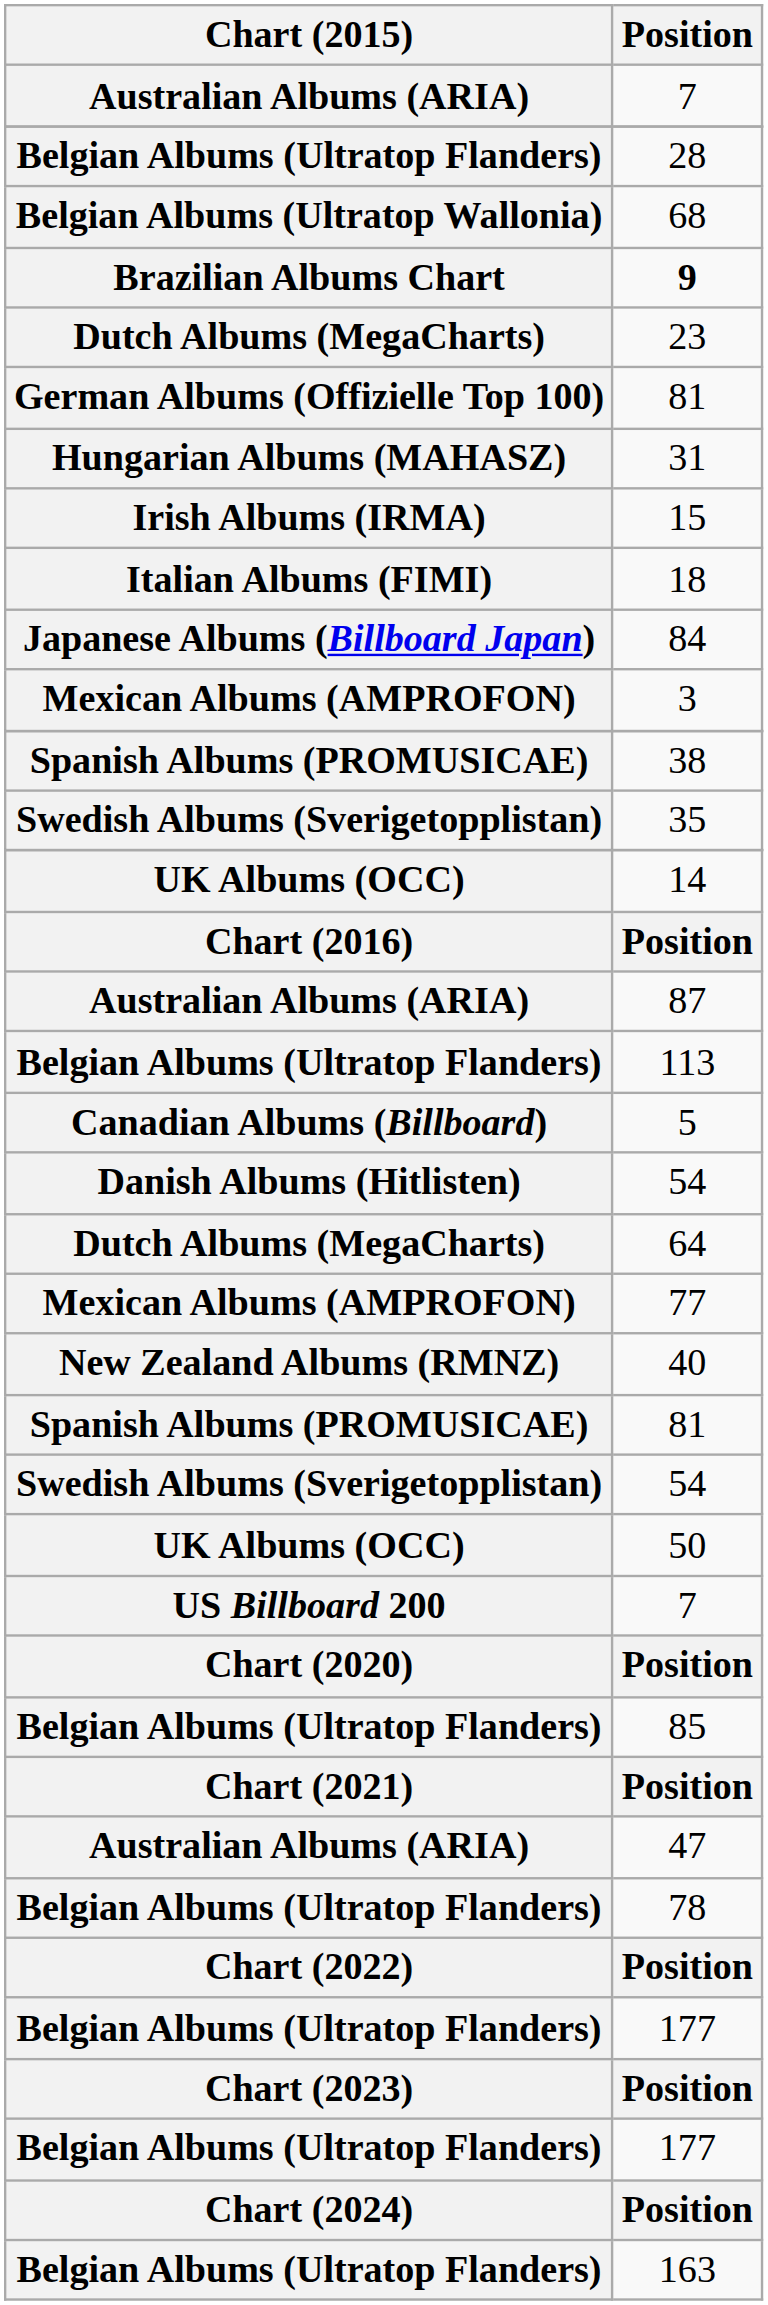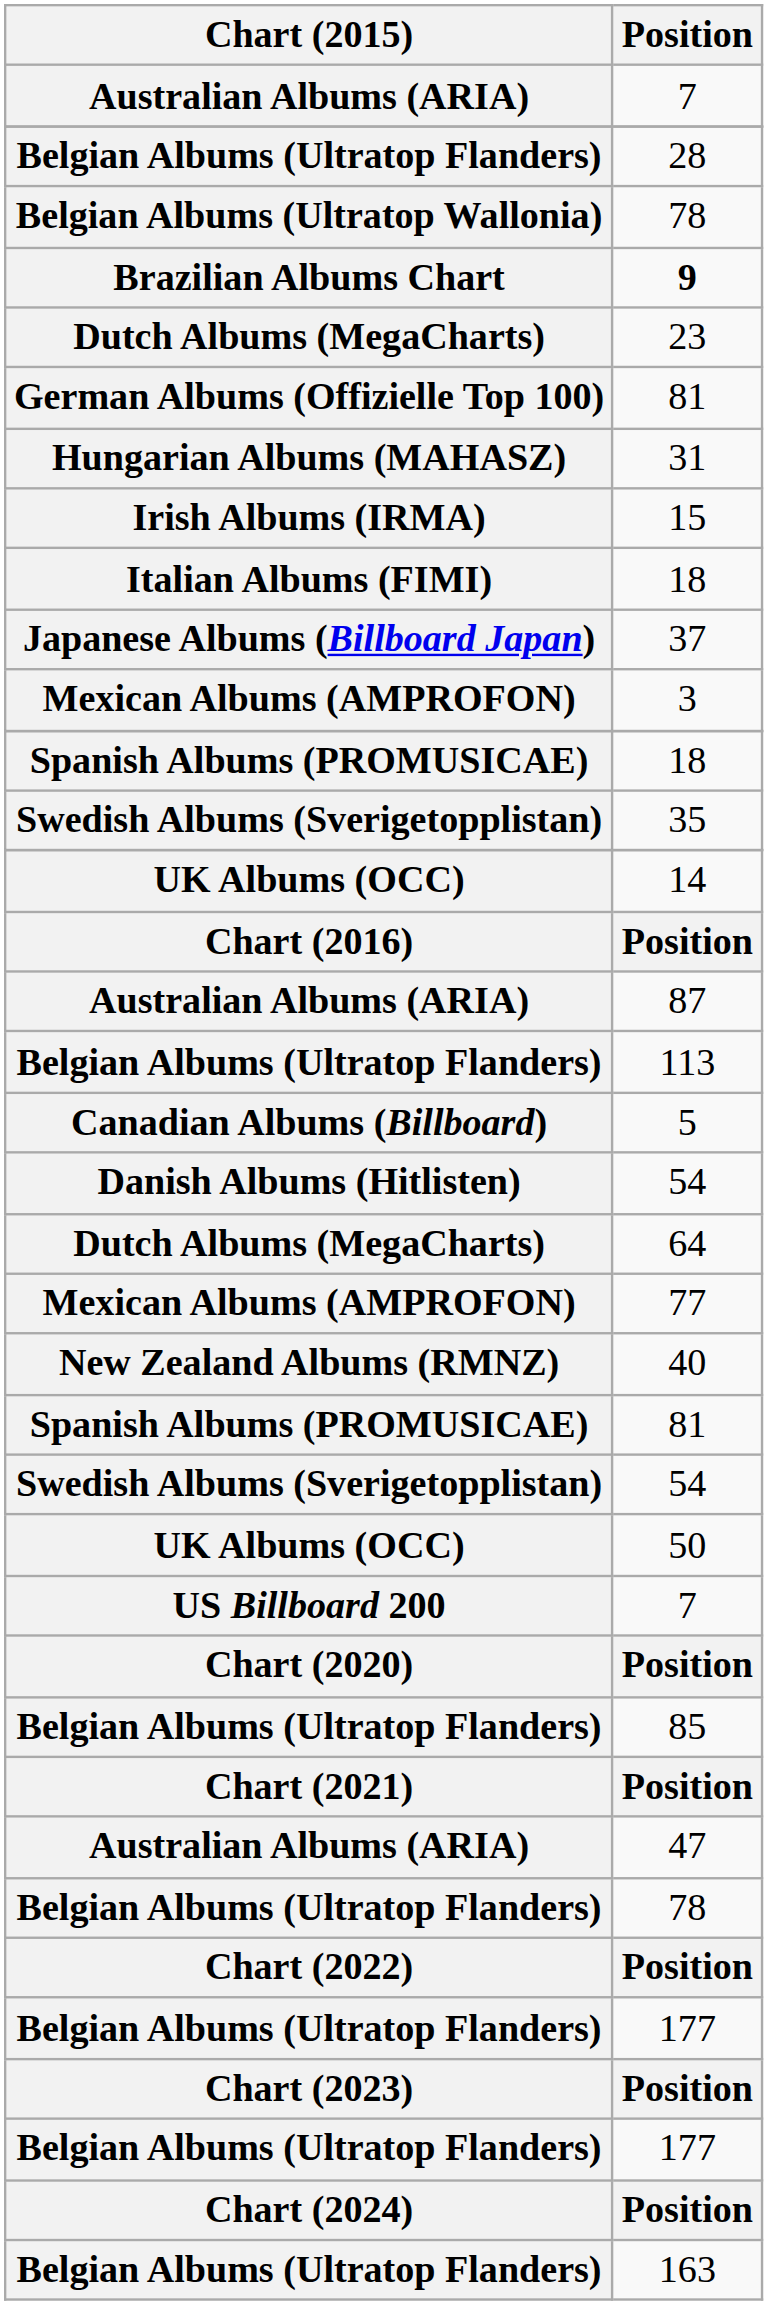(687, 215) 68 -> (687, 215) 78
(687, 638) 84 -> (687, 638) 37
(687, 759) 38 -> (687, 759) 18
